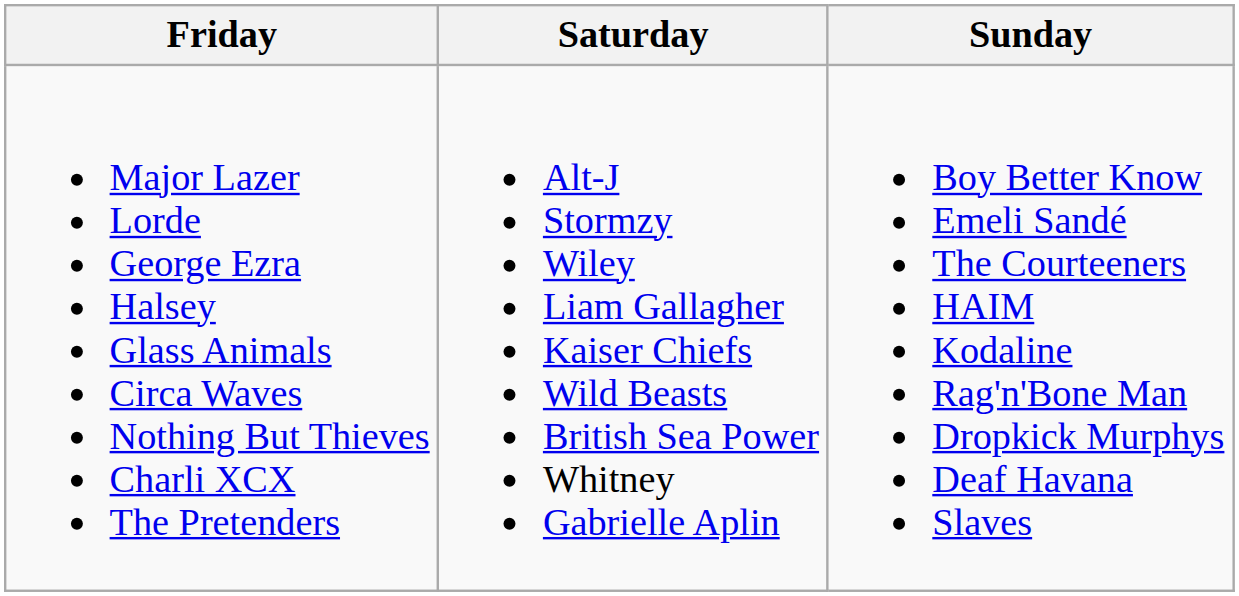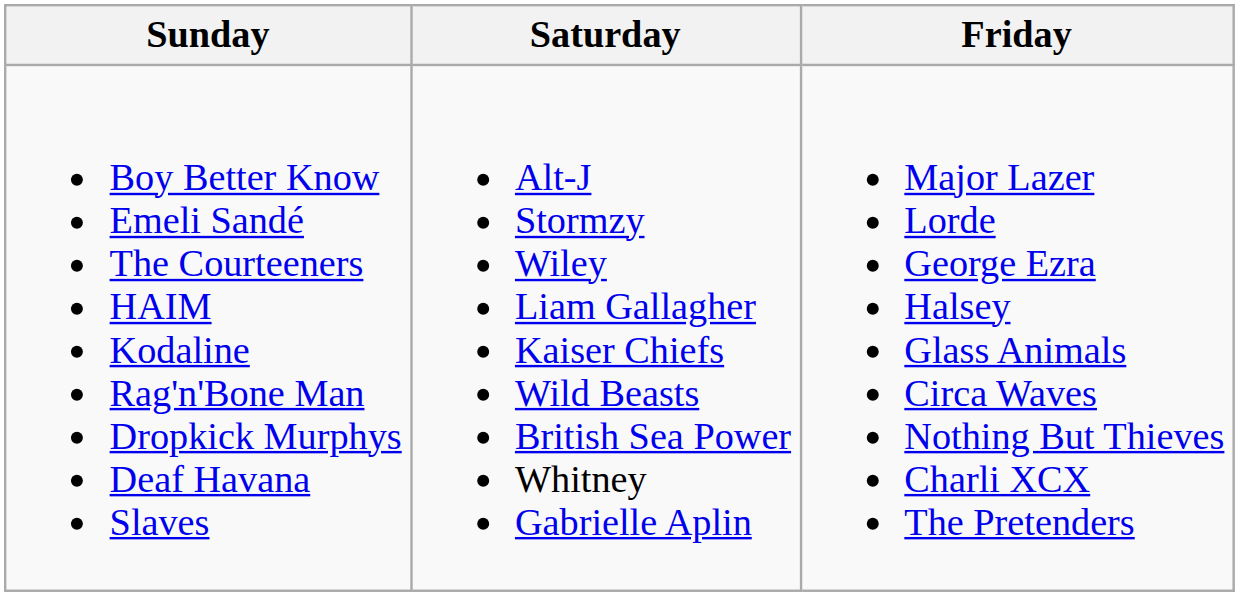columns swapped: (222, 34) <-> (1031, 34)
